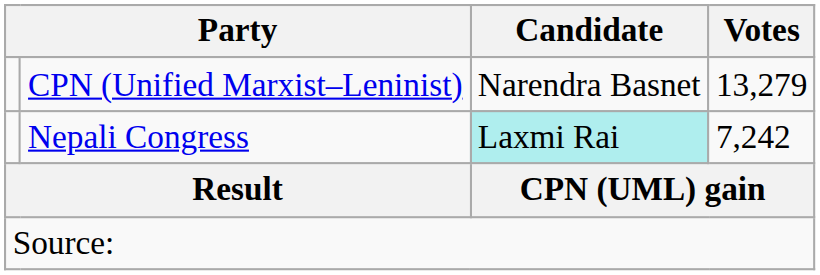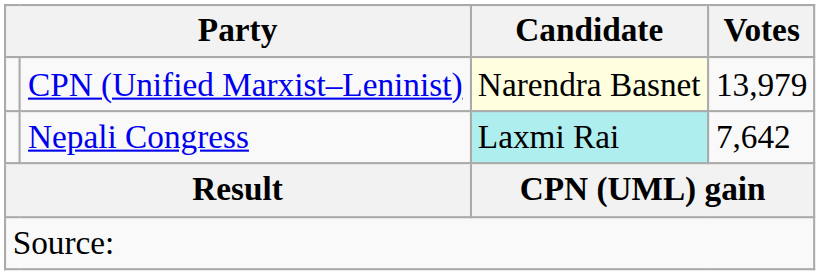(589, 83) no background -> (589, 83) lightyellow background
(762, 83) 13,279 -> (762, 83) 13,979
(753, 136) 7,242 -> (753, 136) 7,642
